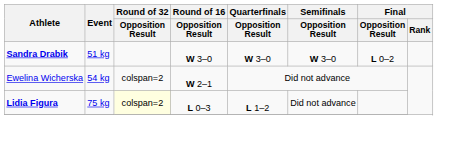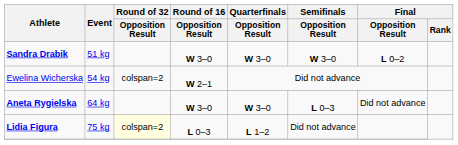+ row: (41, 103)
